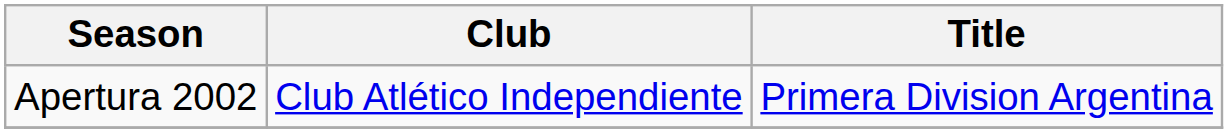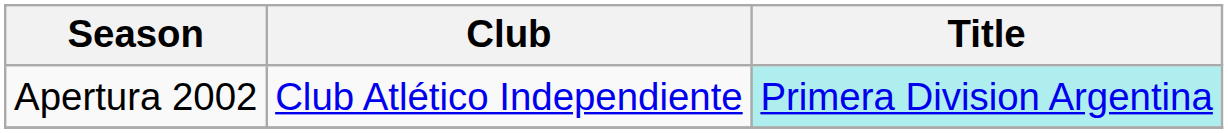(987, 95) no background -> (987, 95) paleturquoise background
